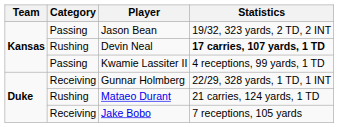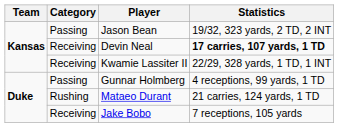(69, 46) Rushing -> (73, 46) Receiving
(69, 63) Passing -> (73, 63) Receiving
(258, 63) 4 receptions, 99 yards, 1 TD -> (262, 63) 22/29, 328 yards, 1 TD, 1 INT
(73, 80) Receiving -> (69, 80) Passing
(262, 80) 22/29, 328 yards, 1 TD, 1 INT -> (258, 80) 4 receptions, 99 yards, 1 TD
